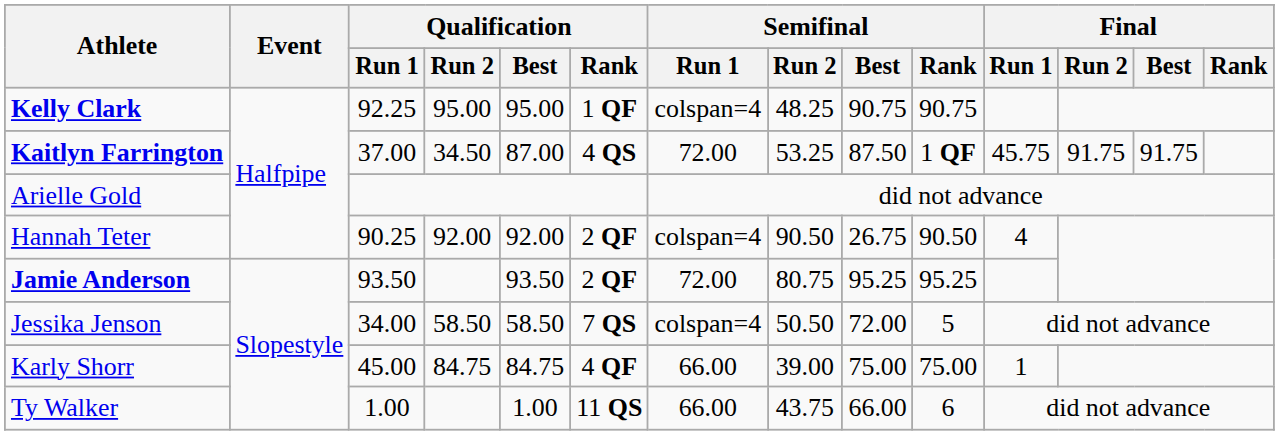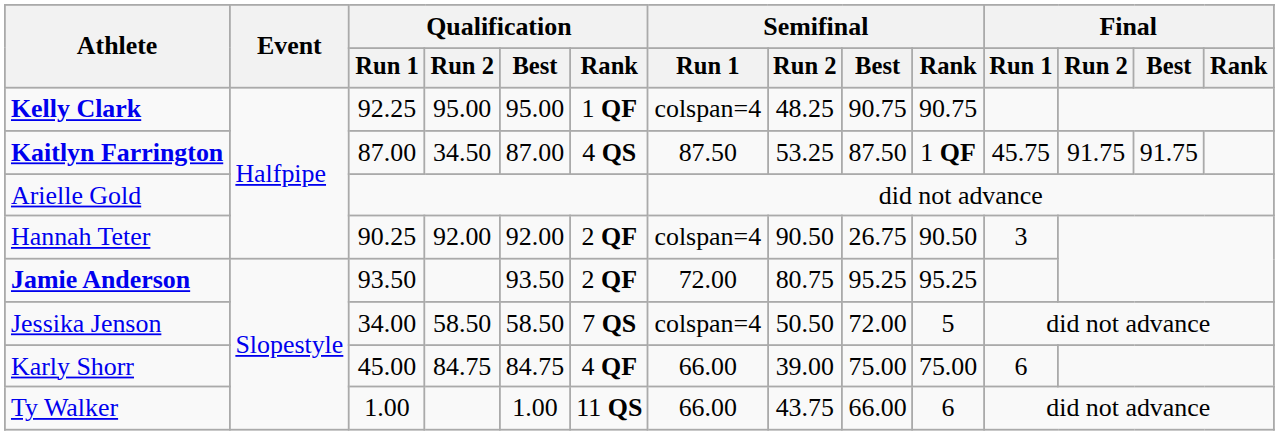(387, 152) 37.00 -> (387, 152) 87.00
(708, 152) 72.00 -> (708, 152) 87.50
(1021, 237) 4 -> (1021, 237) 3
(1021, 365) 1 -> (1021, 365) 6
